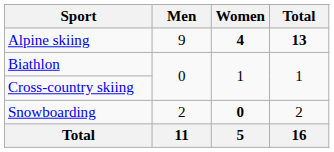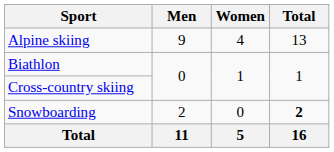(240, 40) bold -> (240, 40) normal
(299, 40) bold -> (299, 40) normal
(240, 111) bold -> (240, 111) normal
(299, 111) normal -> (299, 111) bold
